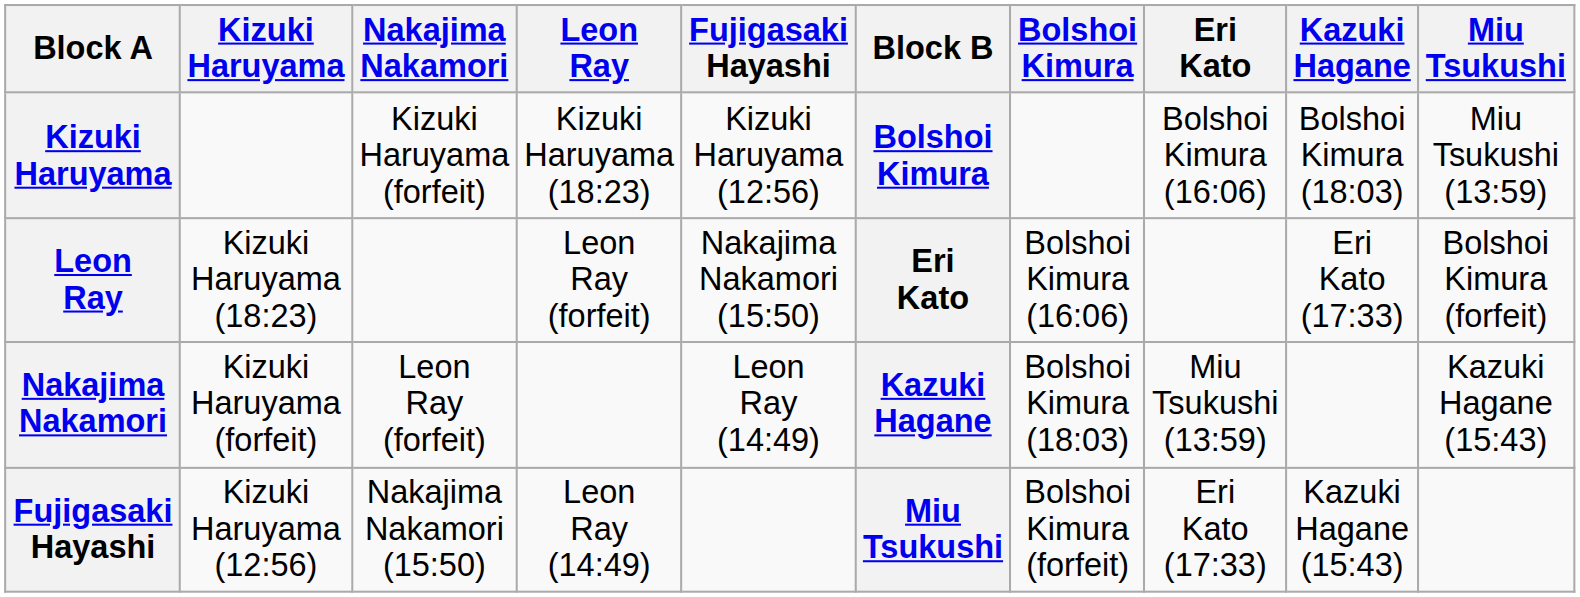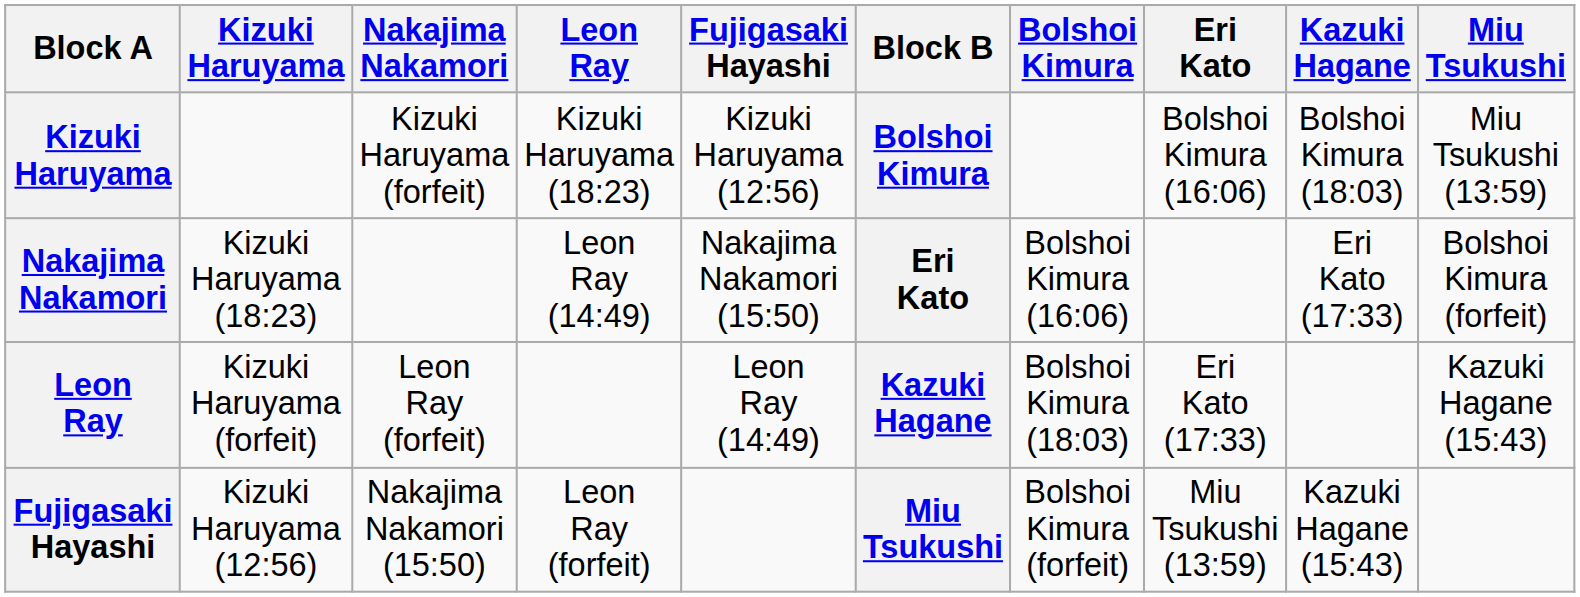(93, 279) Leon Ray -> (93, 279) Nakajima Nakamori
(599, 279) Leon Ray (forfeit) -> (599, 279) Leon Ray (14:49)
(93, 404) Nakajima Nakamori -> (93, 404) Leon Ray
(1215, 404) Miu Tsukushi (13:59) -> (1215, 404) Eri Kato (17:33)
(599, 528) Leon Ray (14:49) -> (599, 528) Leon Ray (forfeit)
(1215, 528) Eri Kato (17:33) -> (1215, 528) Miu Tsukushi (13:59)
